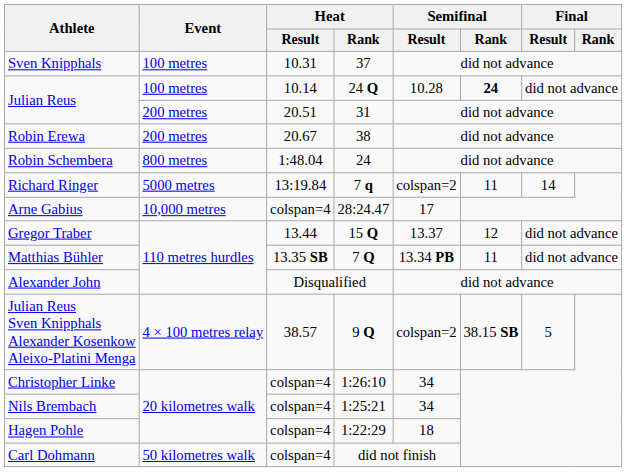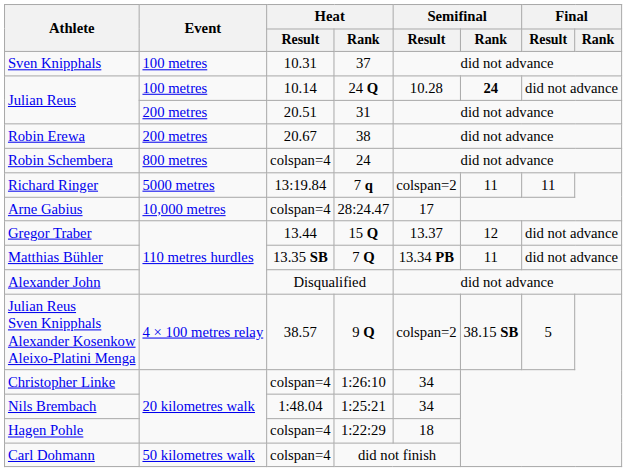(300, 161) 1:48.04 -> (300, 161) colspan=4
(548, 185) 14 -> (548, 185) 11
(300, 406) colspan=4 -> (300, 406) 1:48.04
